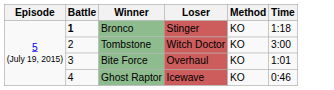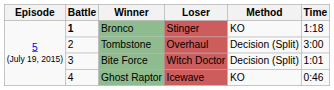(196, 45) Witch Doctor -> (187, 45) Overhaul
(237, 45) KO -> (264, 45) Decision (Split)
(187, 61) Overhaul -> (196, 61) Witch Doctor
(237, 61) KO -> (264, 61) Decision (Split)
